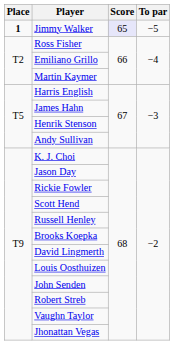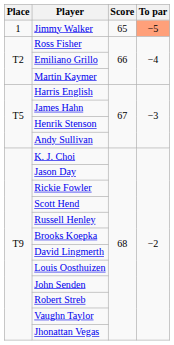(18, 28) bold -> (18, 28) normal
(122, 28) lavender background -> (122, 28) no background
(153, 28) no background -> (153, 28) lightsalmon background
